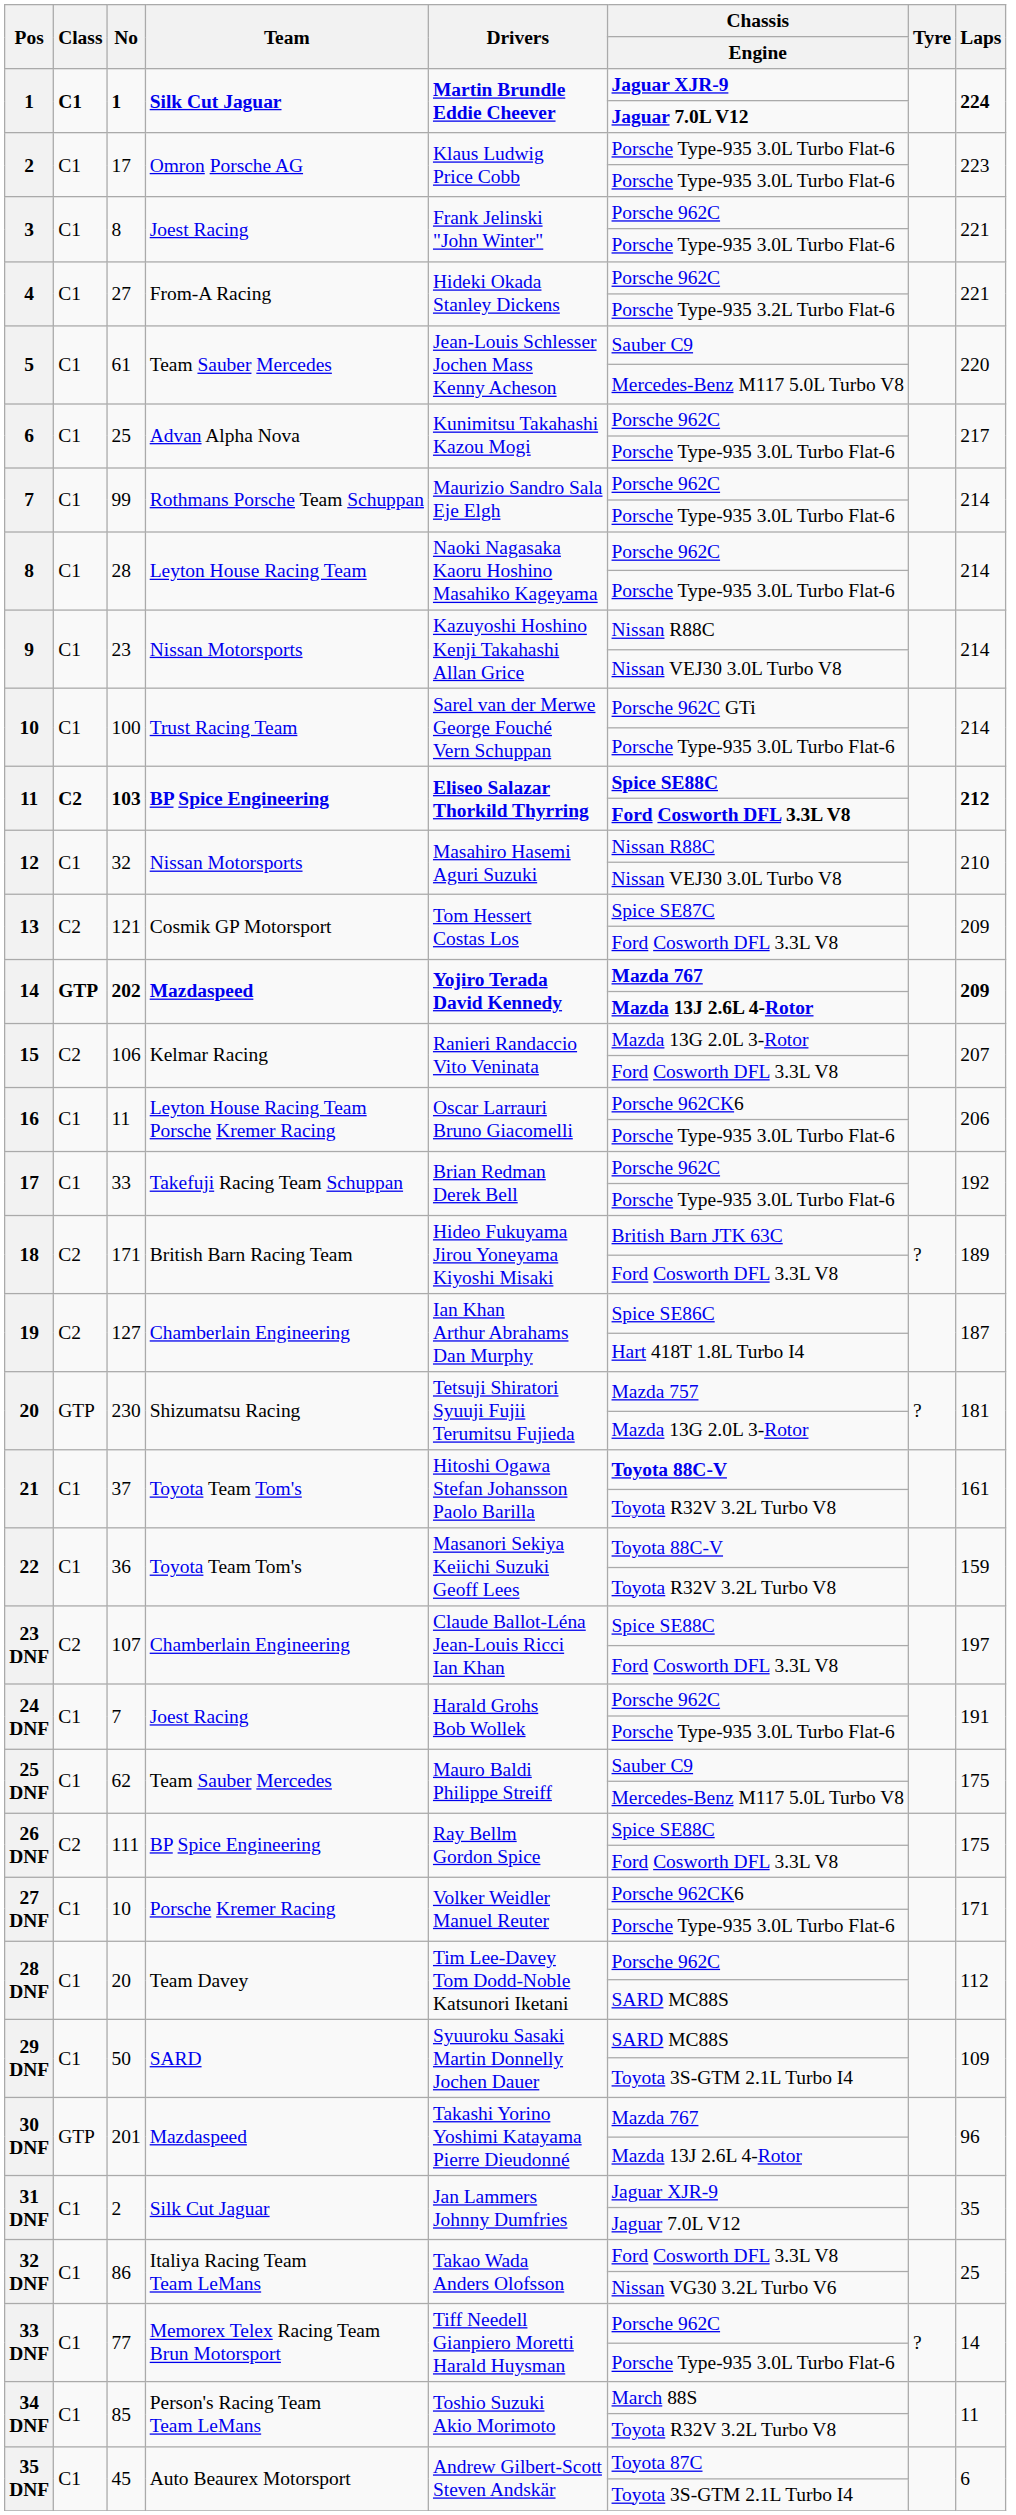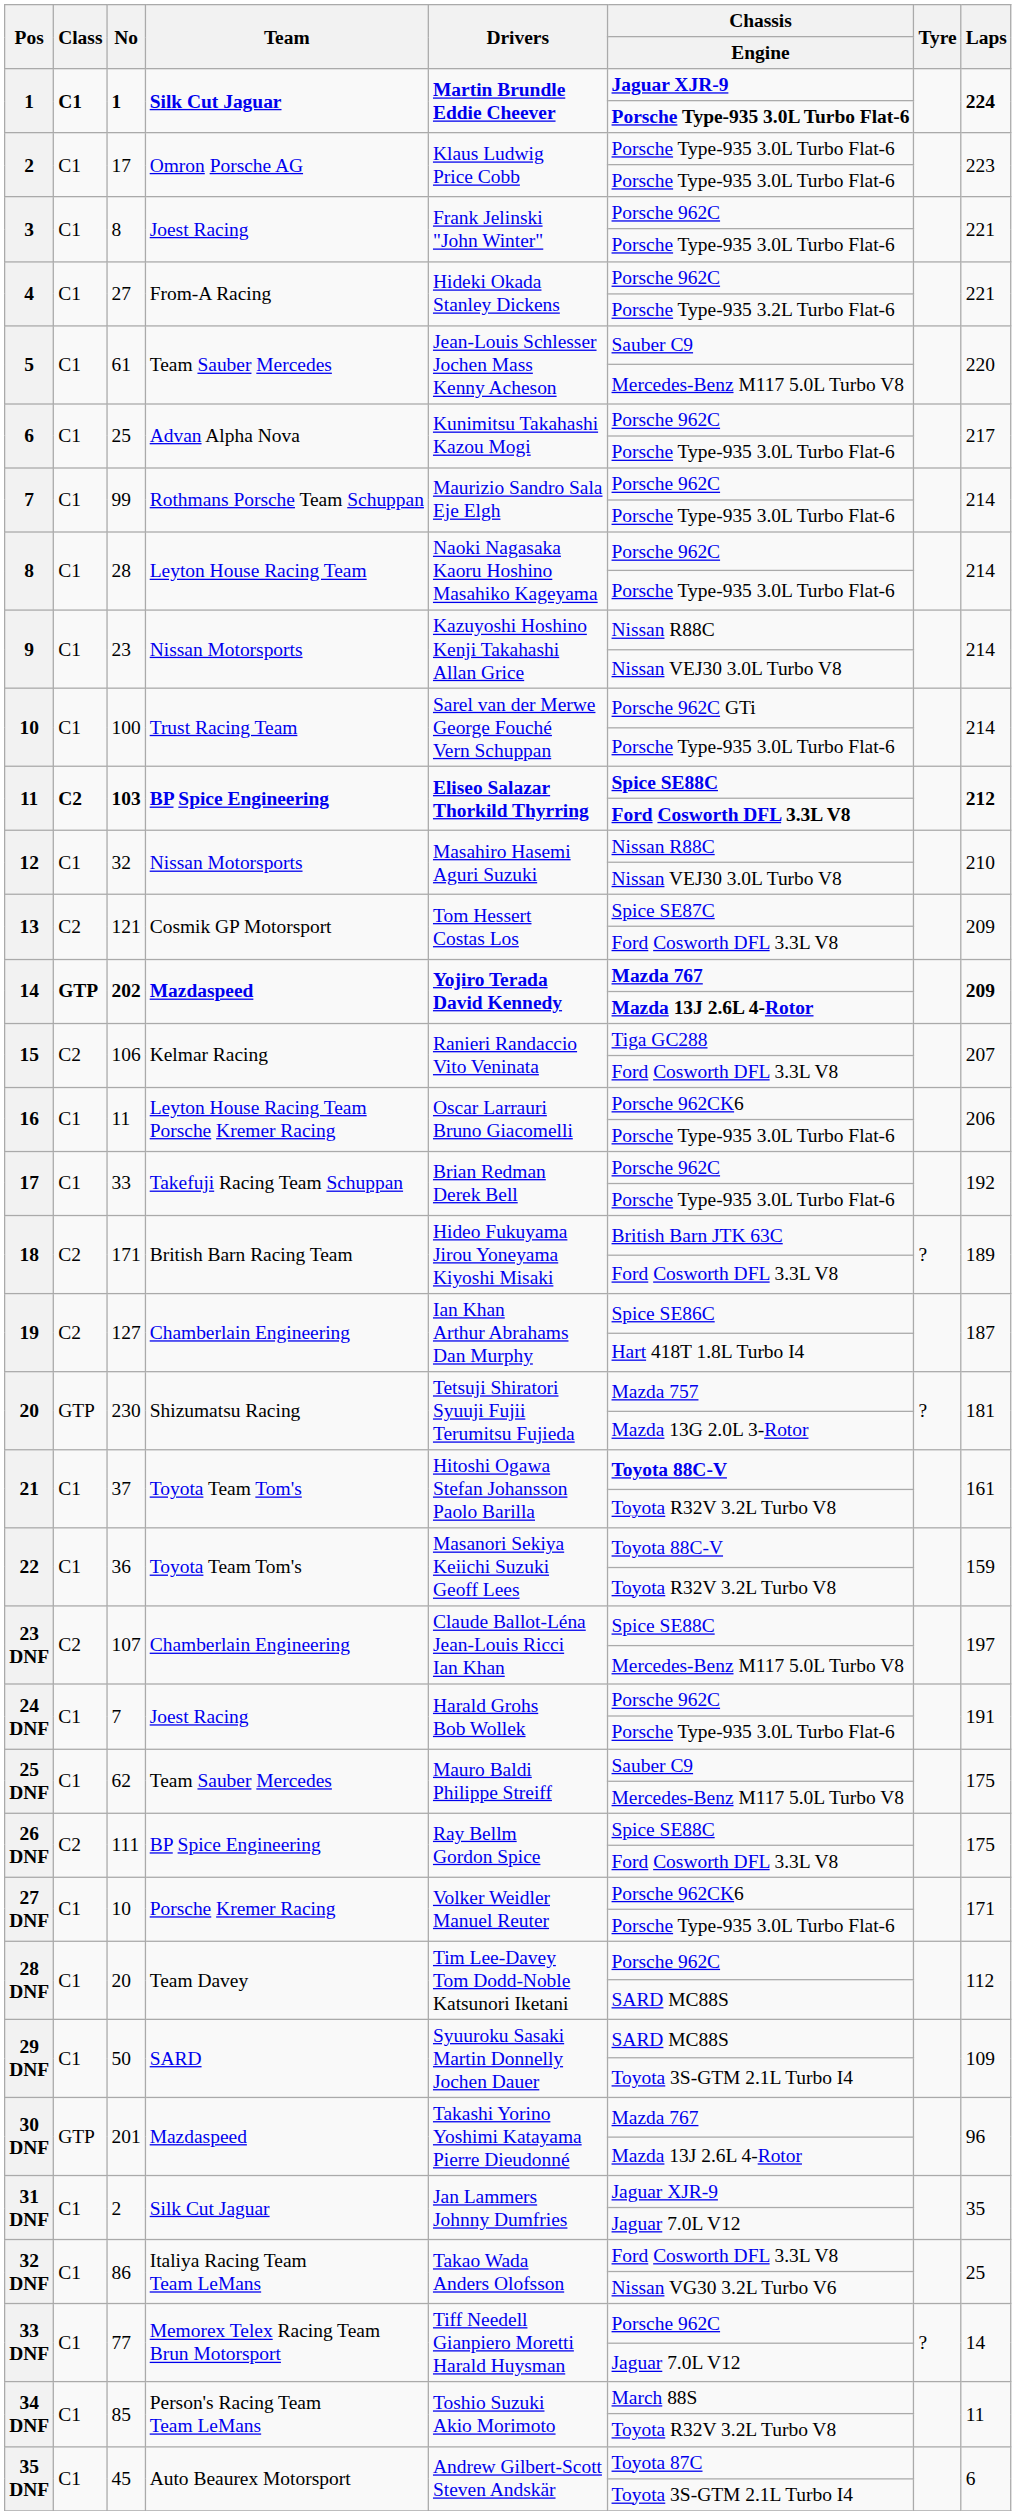(680, 116) Jaguar 7.0L V12 -> (761, 116) Porsche Type-935 3.0L Turbo Flat-6
(710, 1039) Mazda 13G 2.0L 3-Rotor -> (660, 1039) Tiga GC288
(725, 1664) Ford Cosworth DFL 3.3L V8 -> (758, 1664) Mercedes-Benz M117 5.0L Turbo V8
(753, 2362) Porsche Type-935 3.0L Turbo Flat-6 -> (676, 2362) Jaguar 7.0L V12
